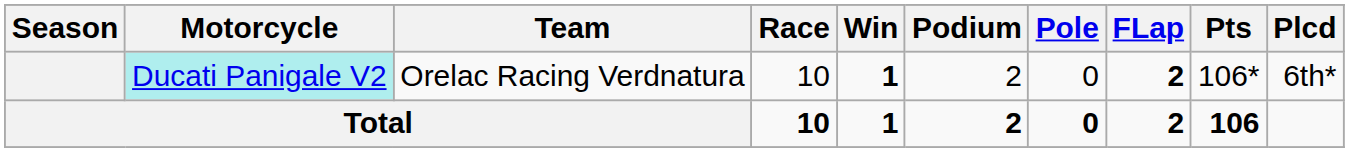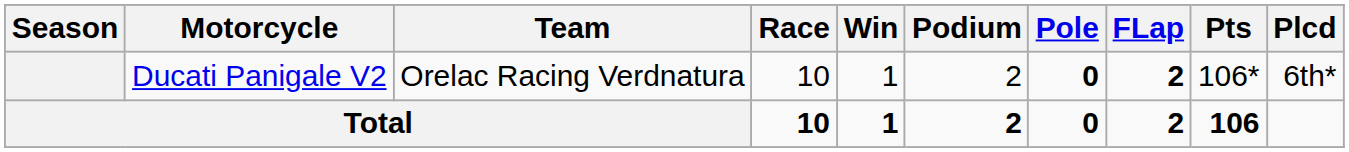(259, 75) paleturquoise background -> (259, 75) no background
(890, 75) bold -> (890, 75) normal
(1090, 75) normal -> (1090, 75) bold
